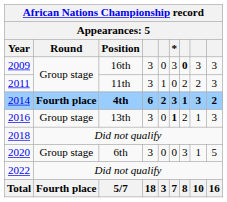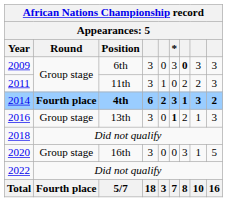(121, 65) 16th -> (121, 65) 6th
(121, 153) 6th -> (121, 153) 16th
